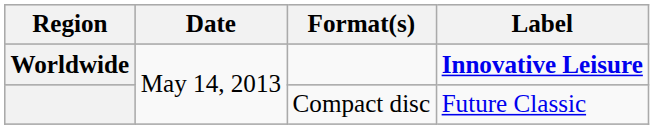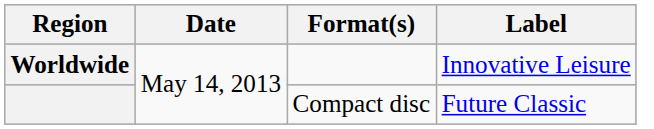(542, 64) bold -> (536, 64) normal
